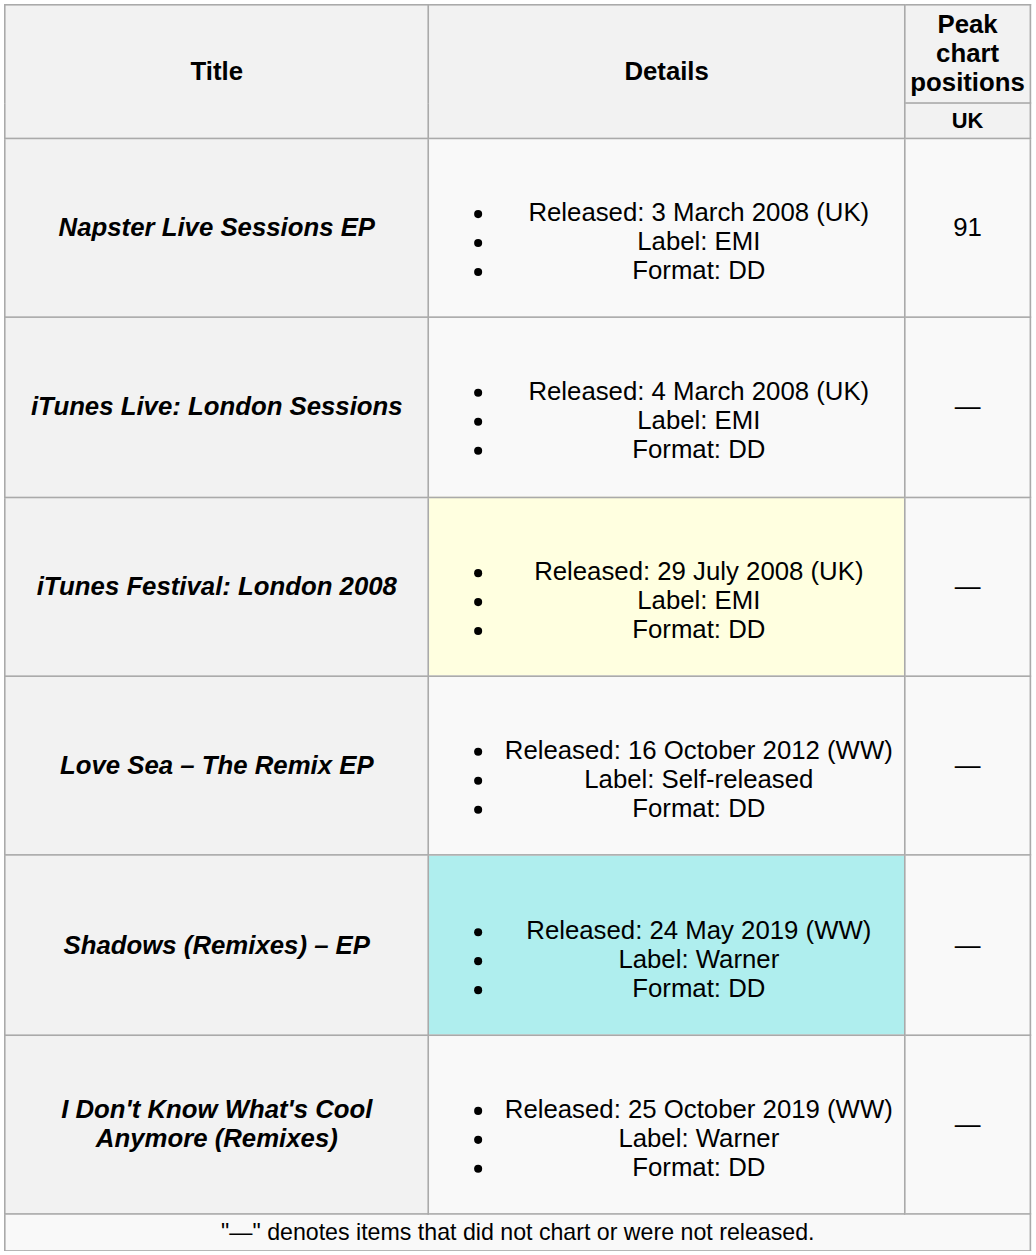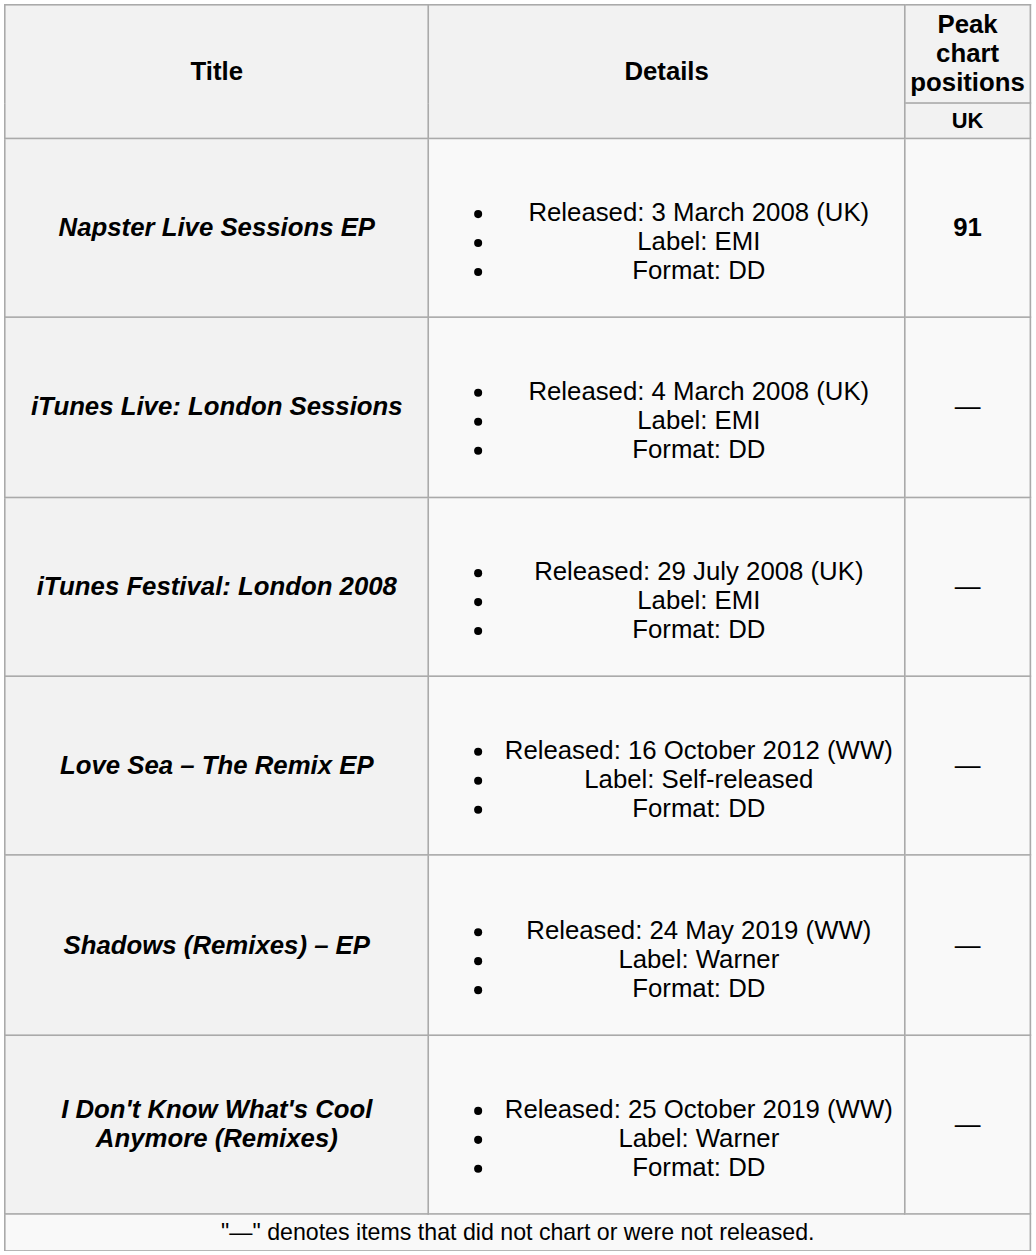(968, 227) normal -> (968, 227) bold
(667, 601) lightyellow background -> (667, 601) no background
(667, 960) paleturquoise background -> (667, 960) no background
